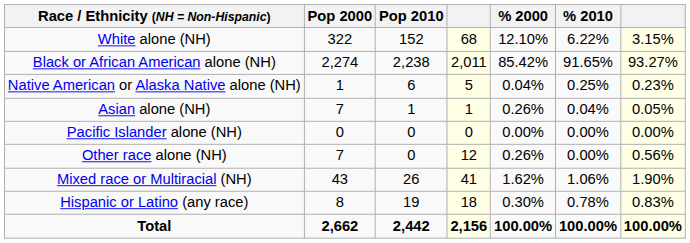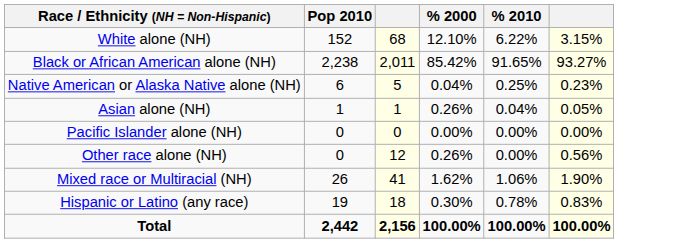- column: (340, 16)
